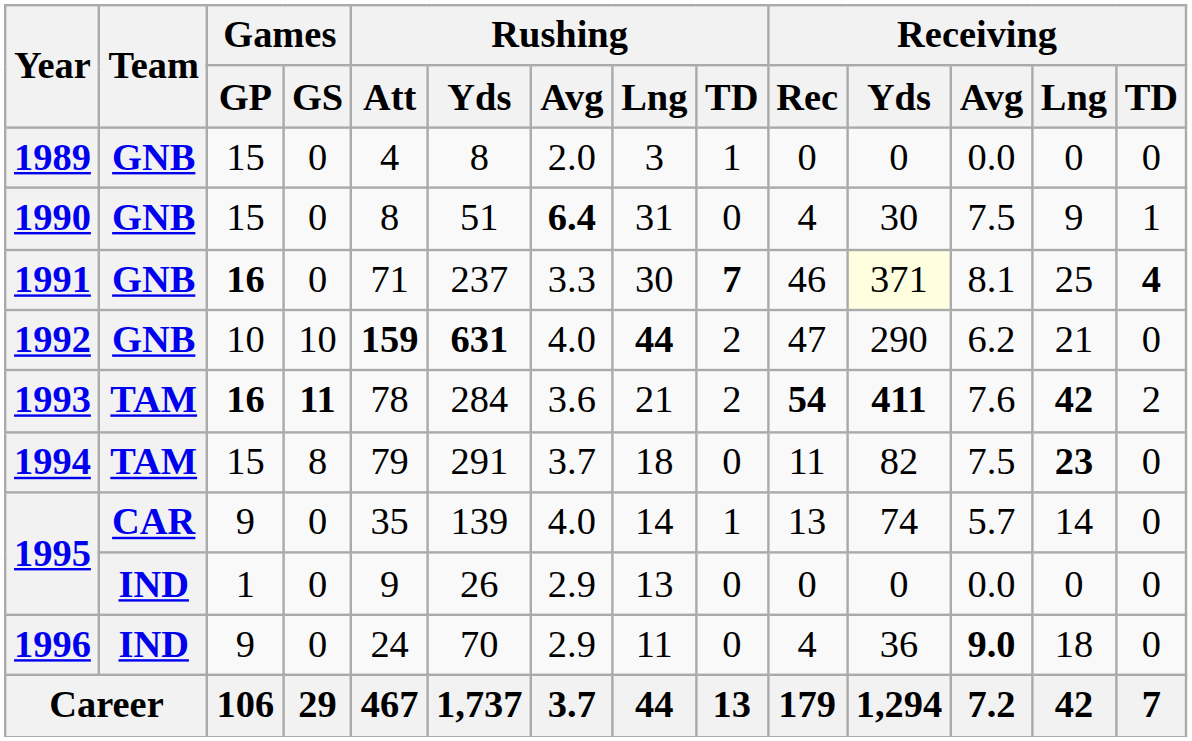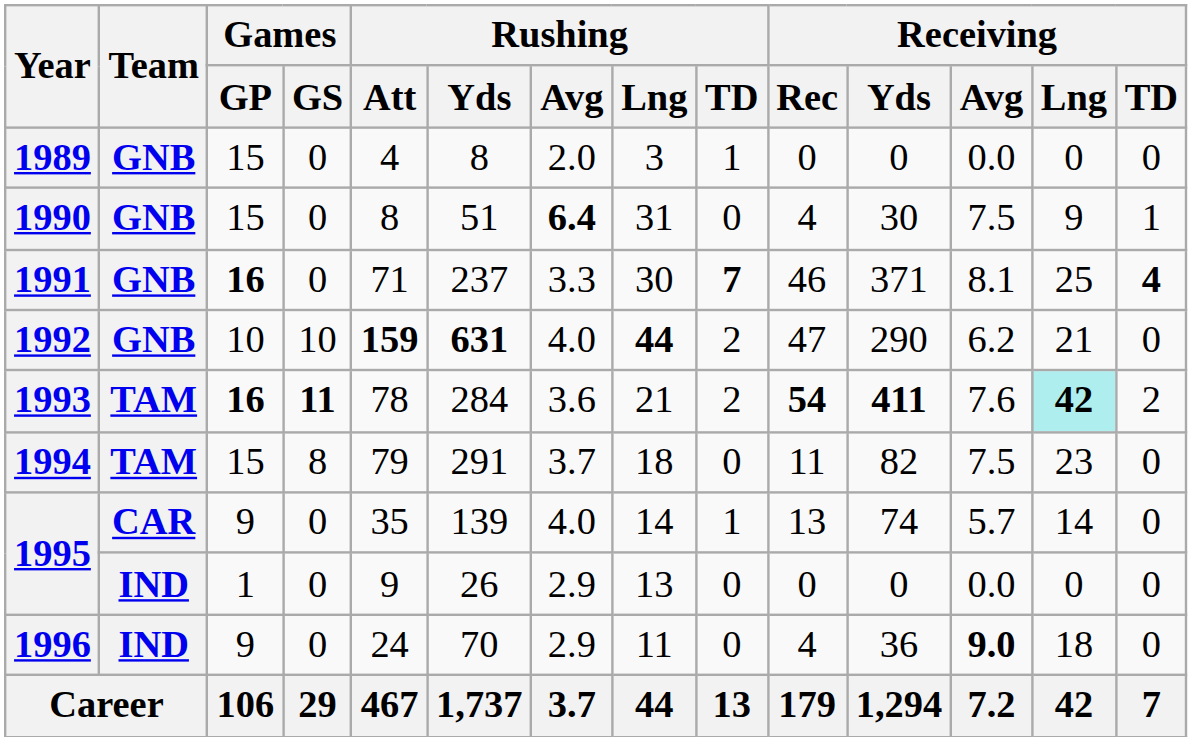(899, 278) lightyellow background -> (899, 278) no background
(1074, 400) no background -> (1074, 400) paleturquoise background
(1074, 461) bold -> (1074, 461) normal
